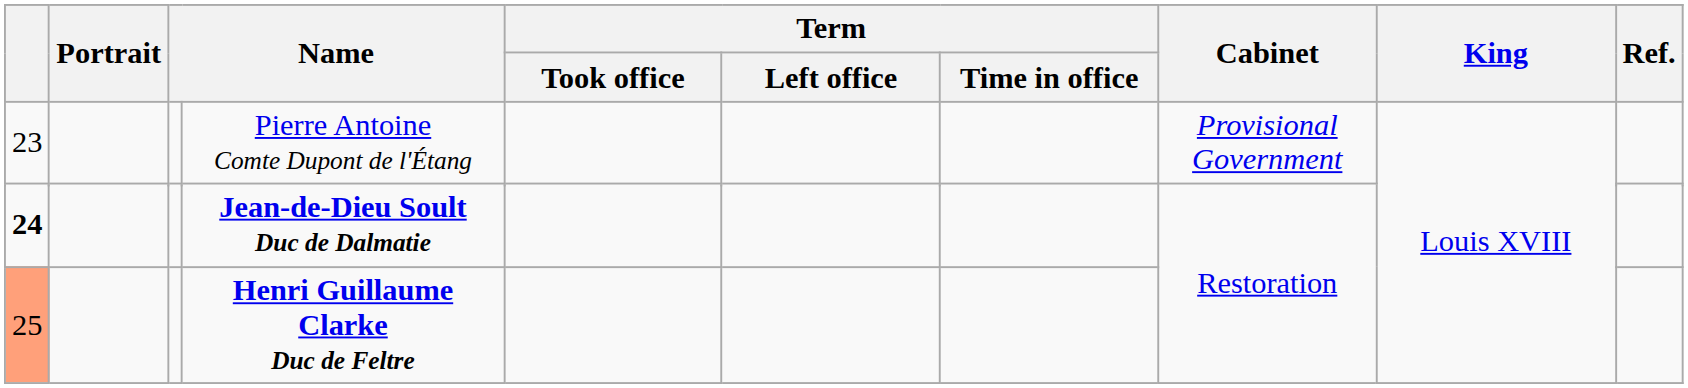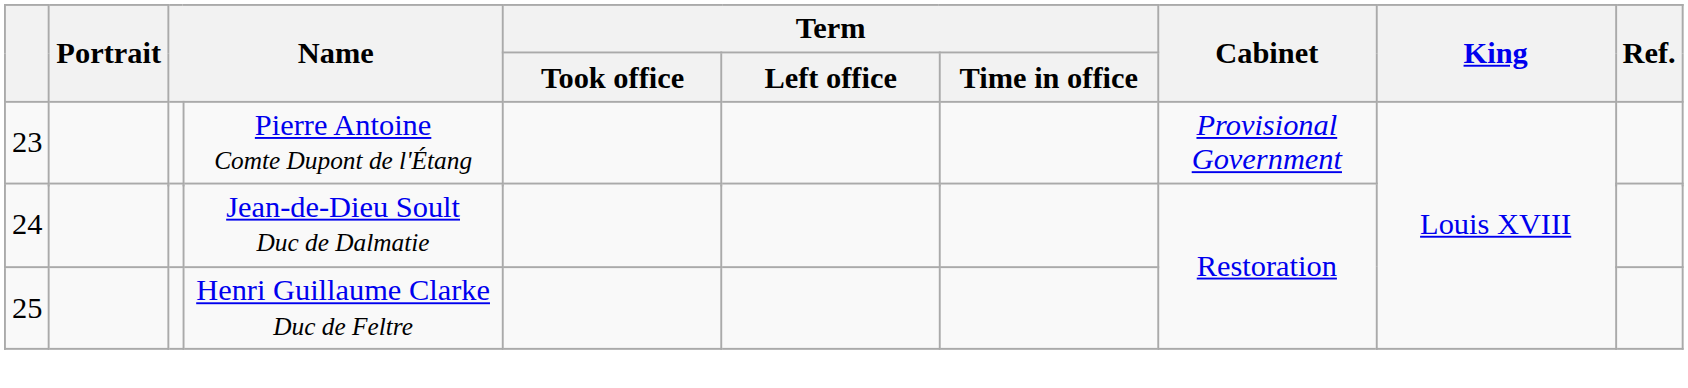(27, 224) bold -> (27, 224) normal
(343, 224) bold -> (343, 224) normal
(27, 324) lightsalmon background -> (27, 306) no background
(343, 324) bold -> (343, 306) normal
